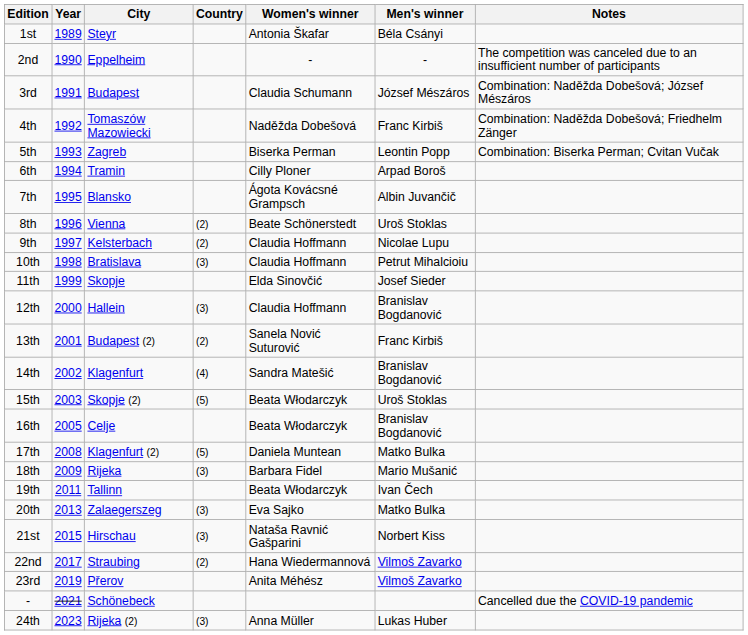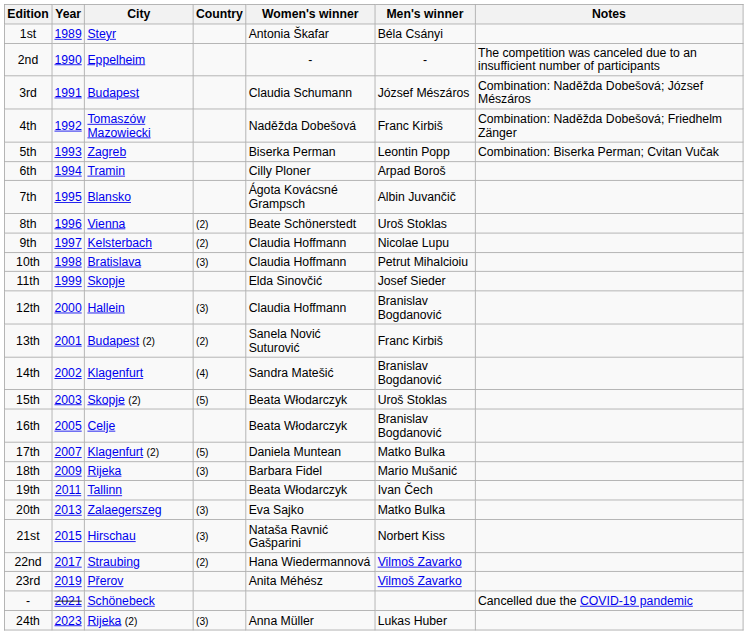(68, 452) 2008 -> (68, 452) 2007
